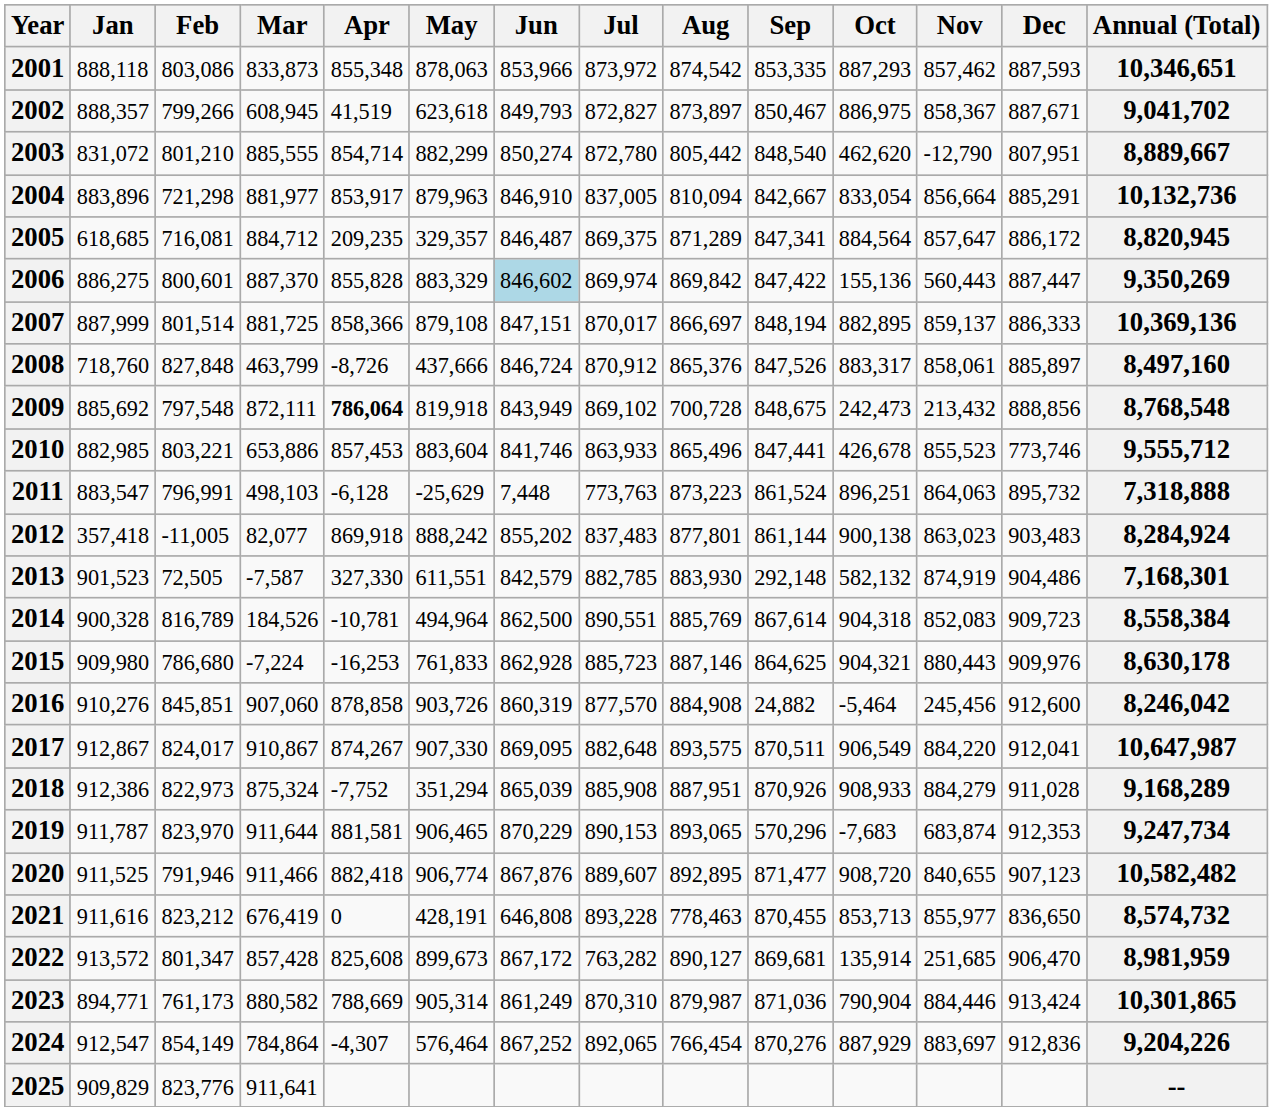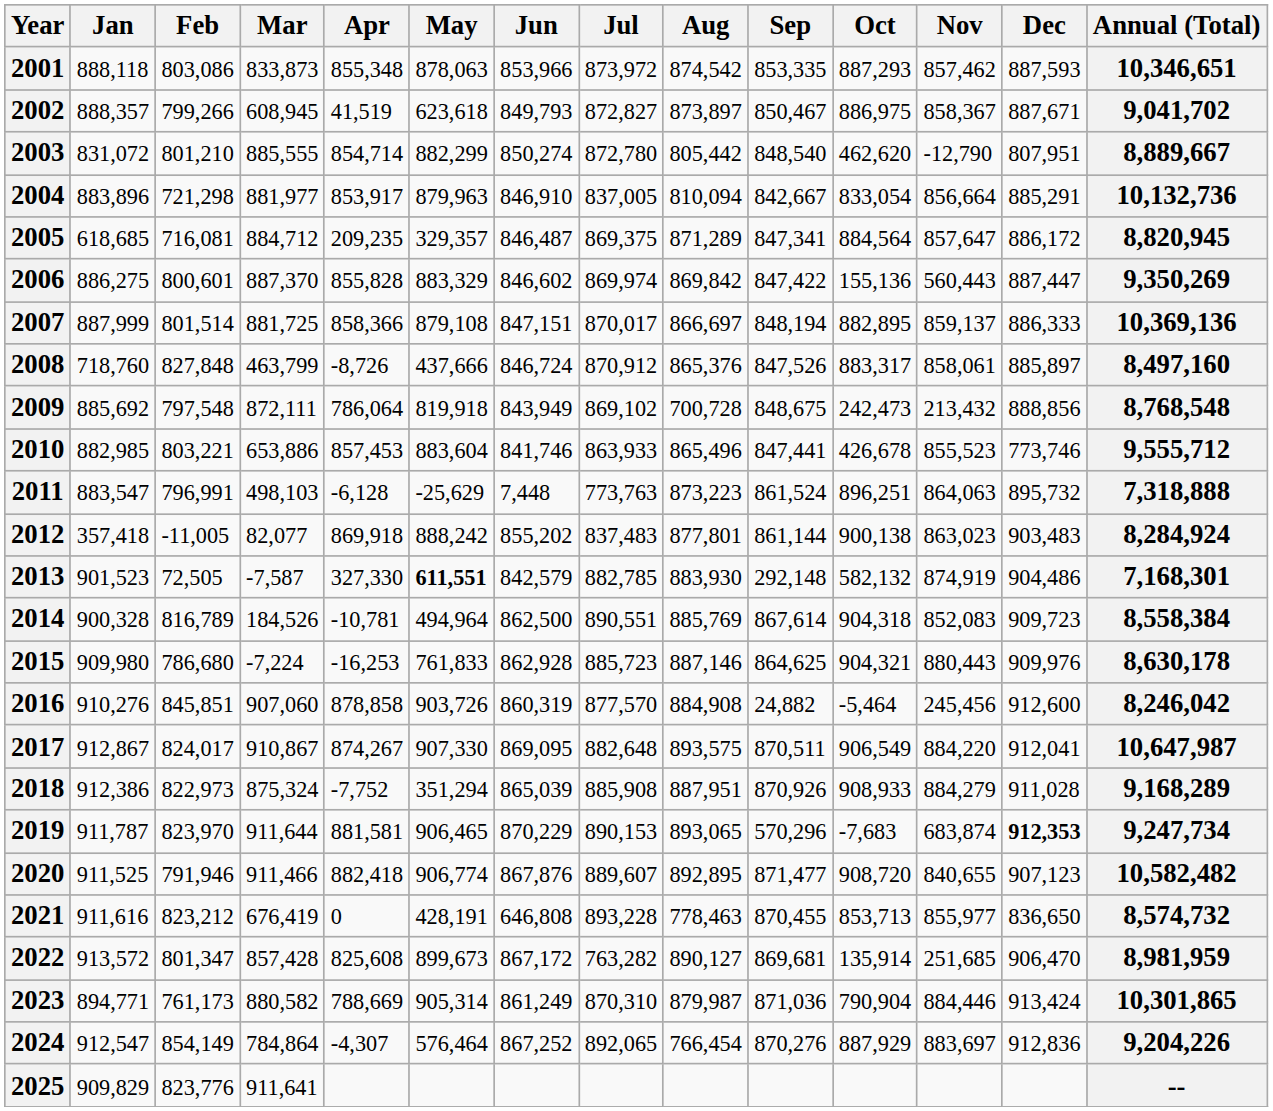(536, 281) lightblue background -> (536, 281) no background
(367, 407) bold -> (367, 408) normal
(451, 578) normal -> (451, 576) bold
(1044, 832) normal -> (1044, 830) bold
